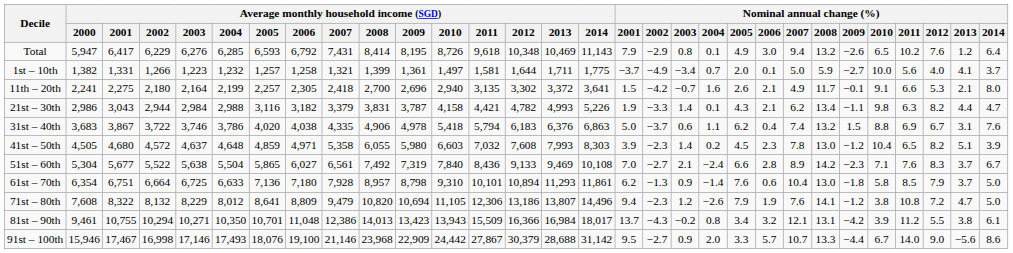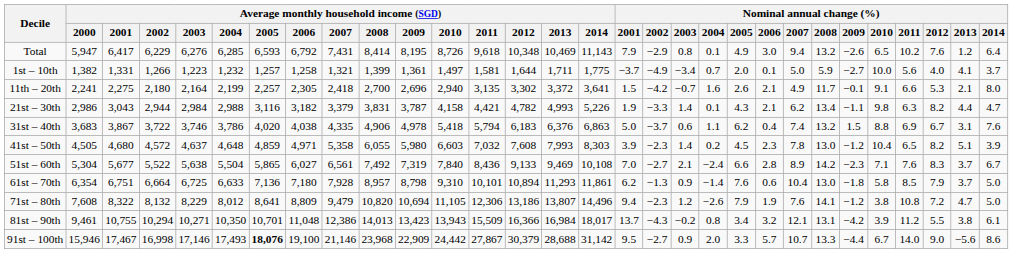(267, 239) normal -> (267, 239) bold
